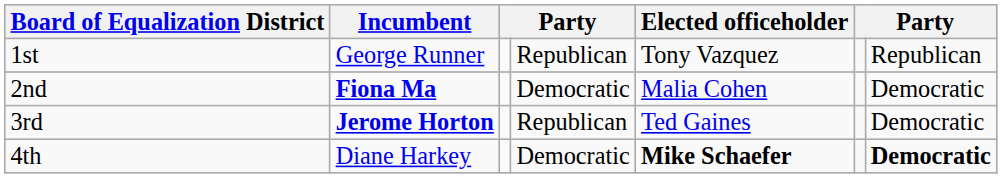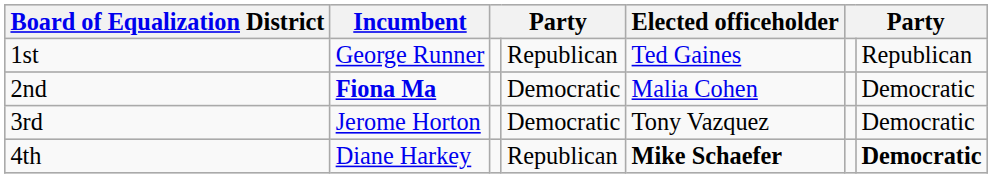(710, 55) Tony Vazquez -> (686, 55) Ted Gaines
(415, 122) bold -> (408, 122) normal
(572, 122) Republican -> (564, 122) Democratic
(696, 122) Ted Gaines -> (700, 122) Tony Vazquez
(573, 156) Democratic -> (562, 156) Republican
